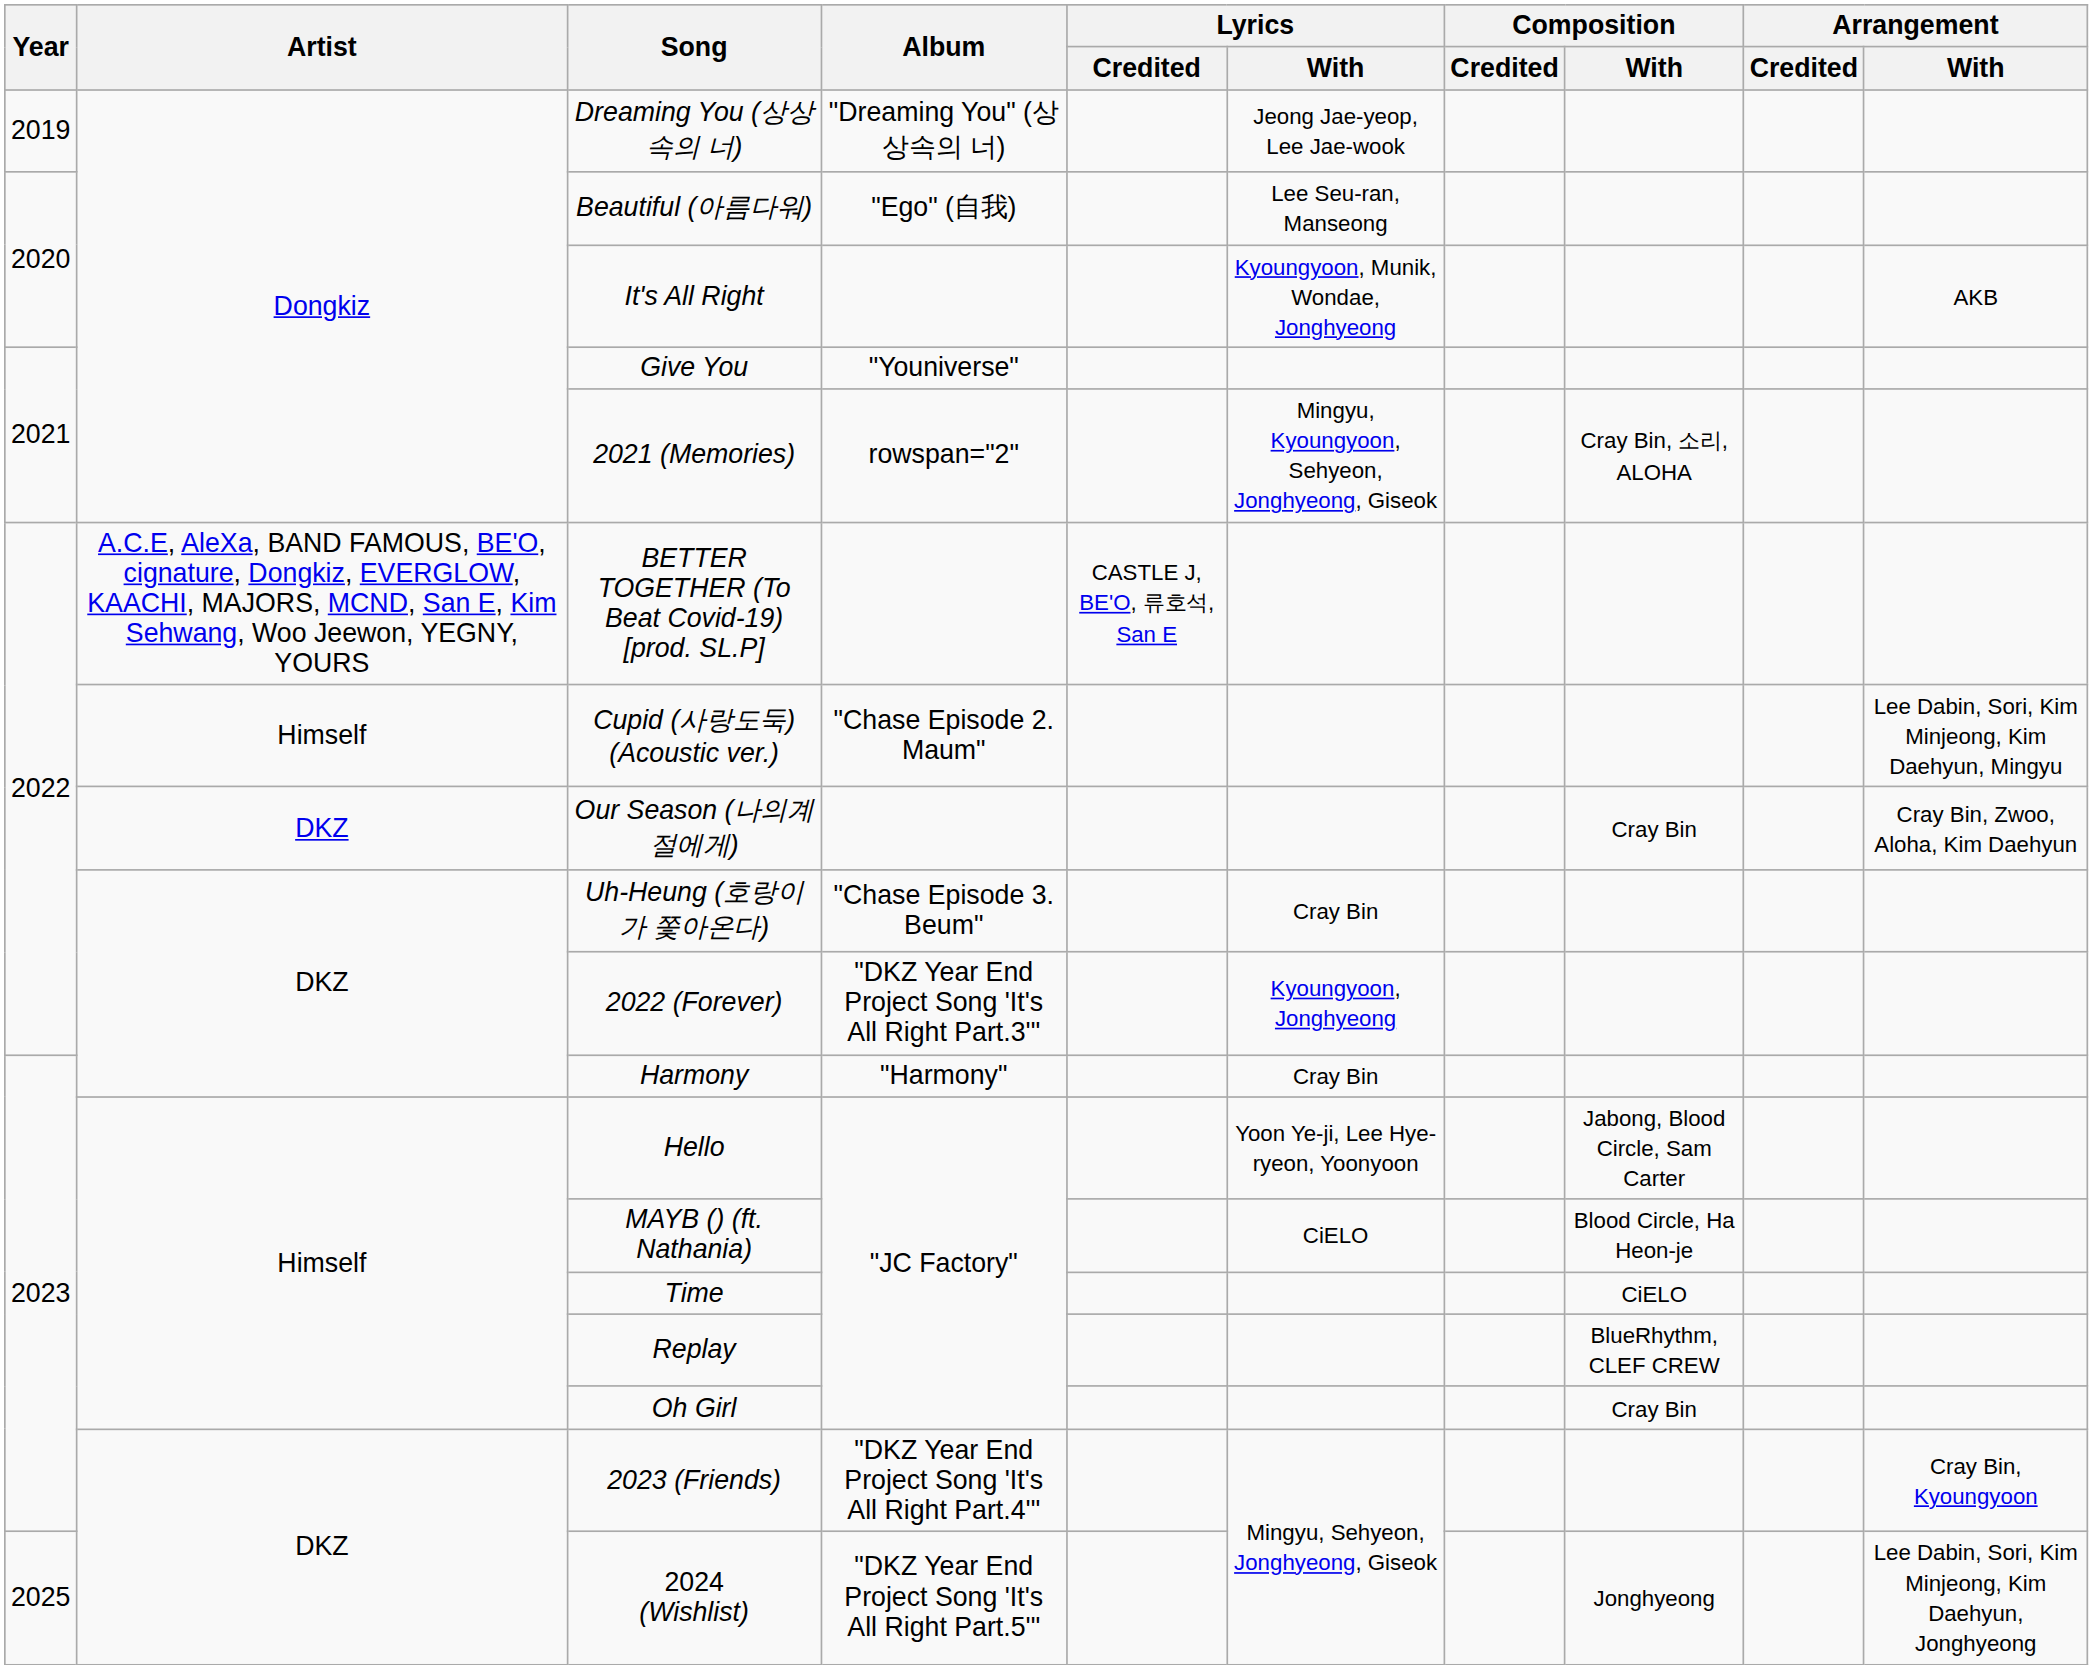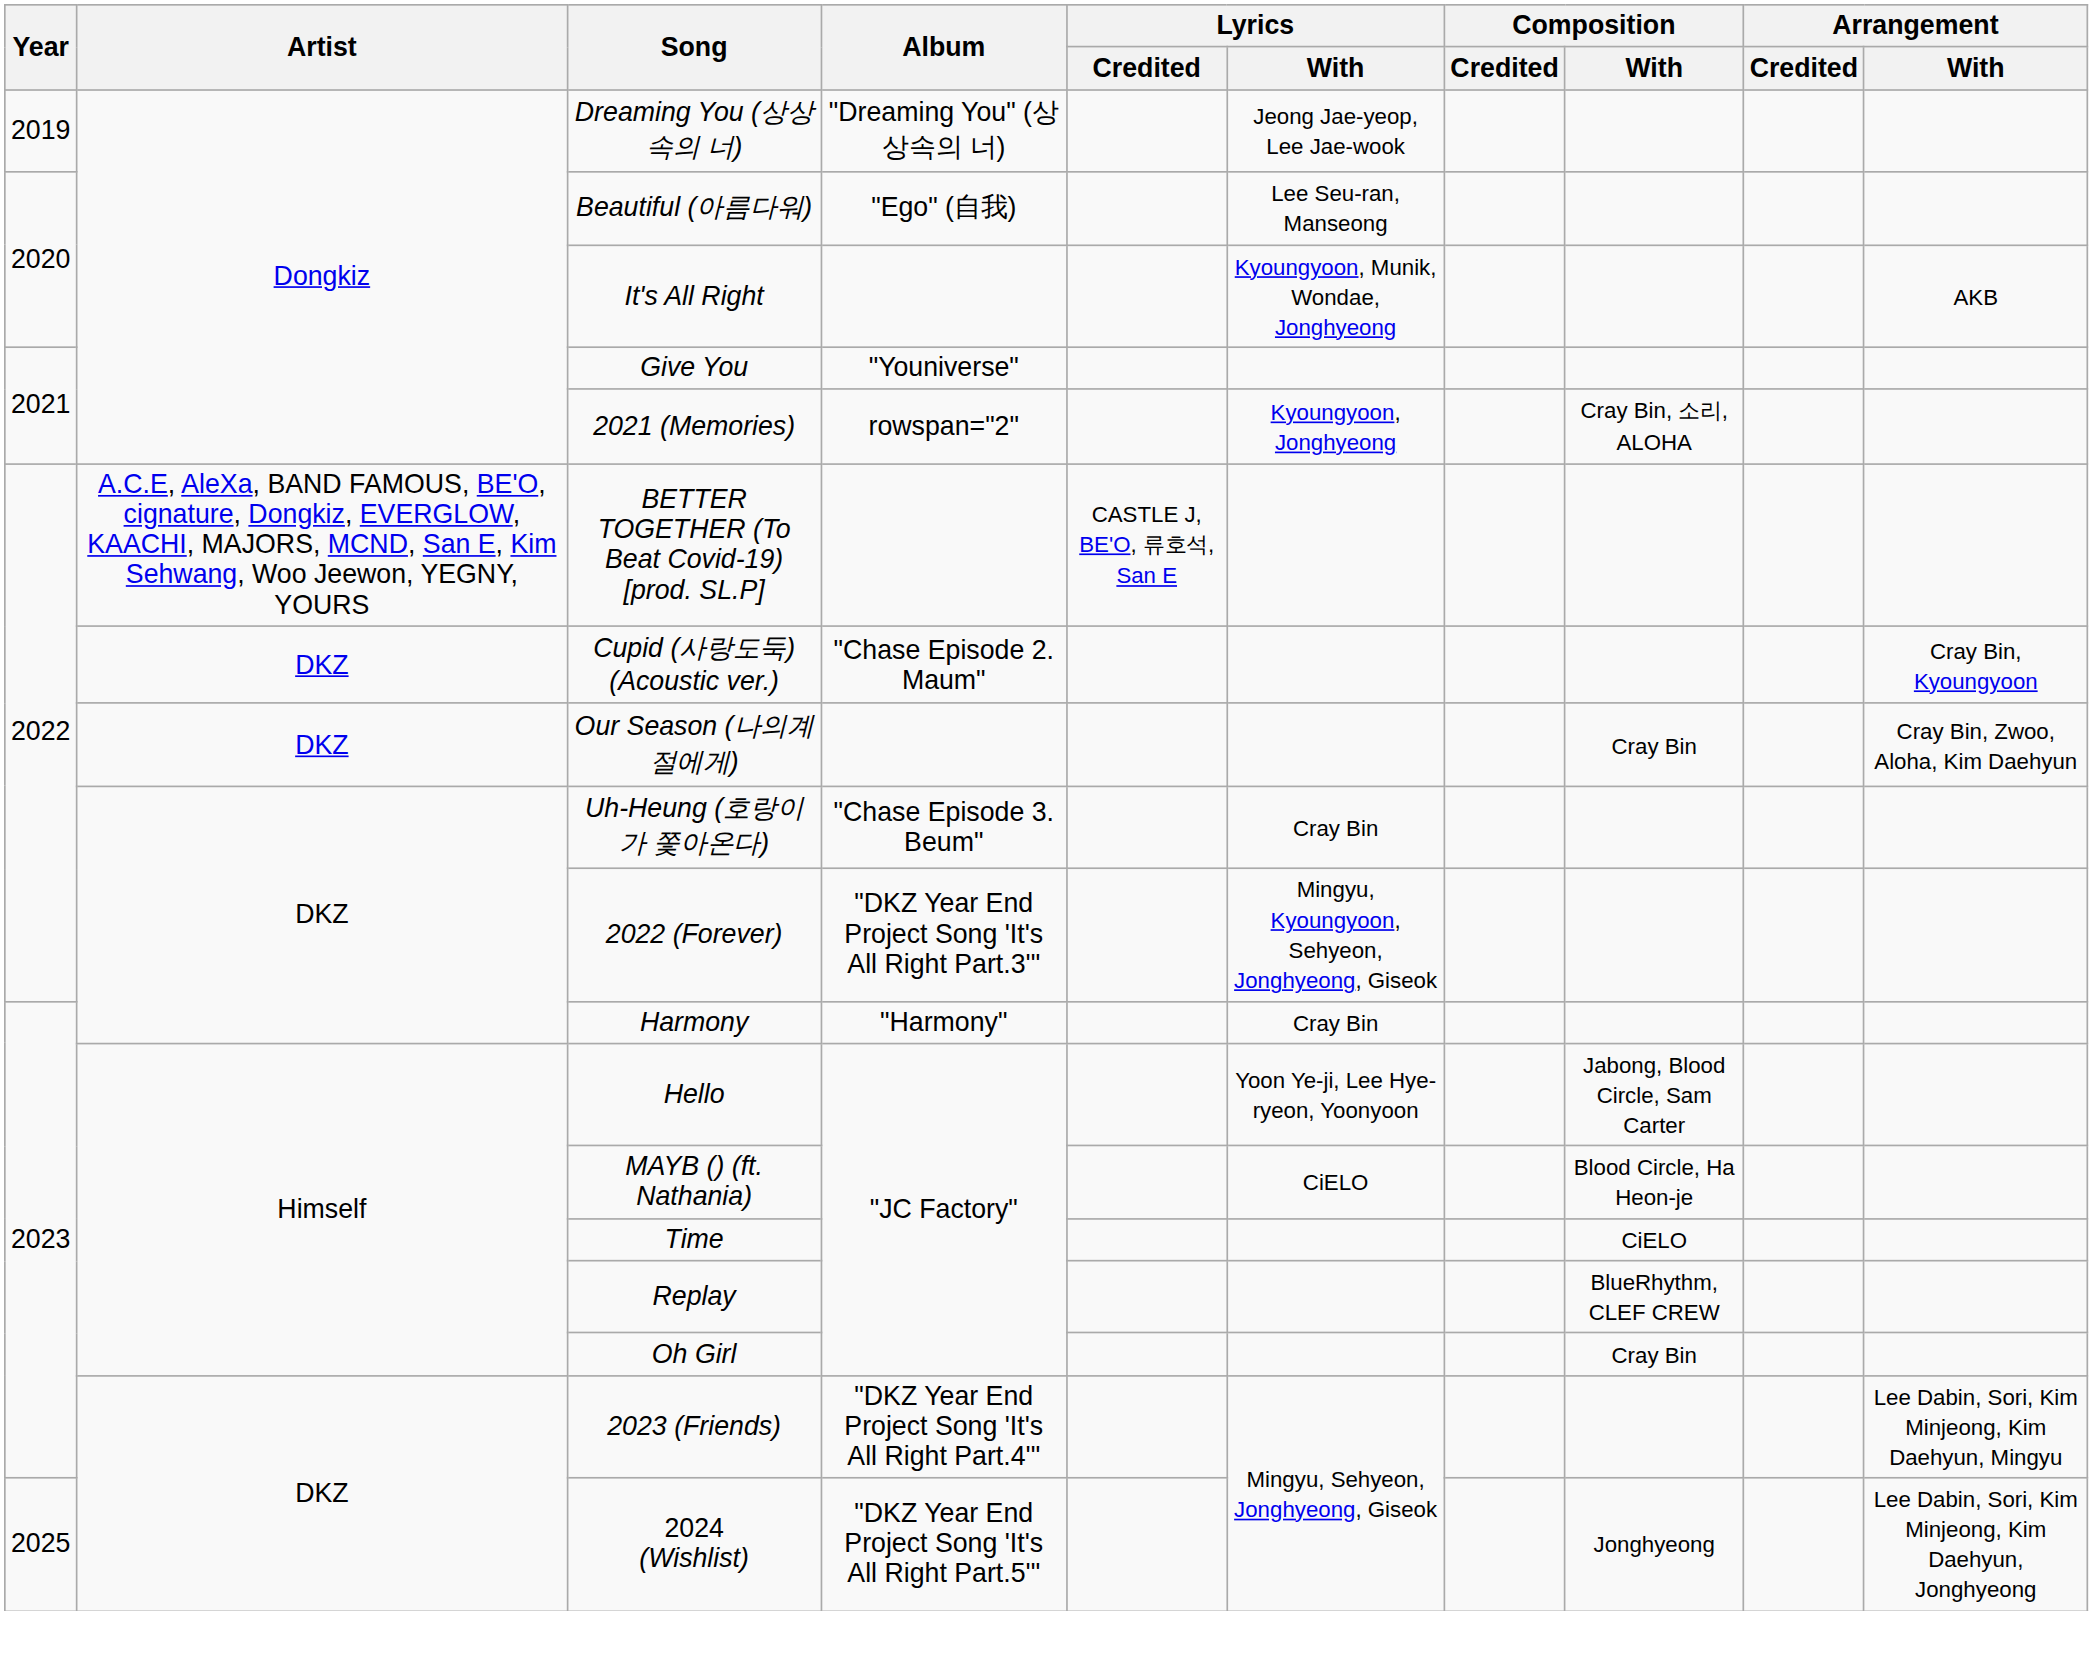(1336, 456) Mingyu, Kyoungyoon, Sehyeon, Jonghyeong, Giseok -> (1336, 427) Kyoungyoon, Jonghyeong
(322, 735) Himself -> (322, 664) DKZ
(1976, 737) Lee Dabin, Sori, Kim Minjeong, Kim Daehyun, Mingyu -> (1976, 666) Cray Bin, Kyoungyoon
(1336, 1004) Kyoungyoon, Jonghyeong -> (1336, 936) Mingyu, Kyoungyoon, Sehyeon, Jonghyeong, Giseok
(1976, 1481) Cray Bin, Kyoungyoon -> (1976, 1428) Lee Dabin, Sori, Kim Minjeong, Kim Daehyun, Mingyu
